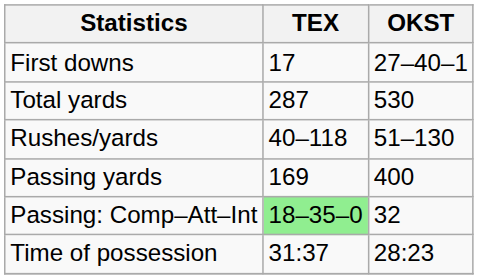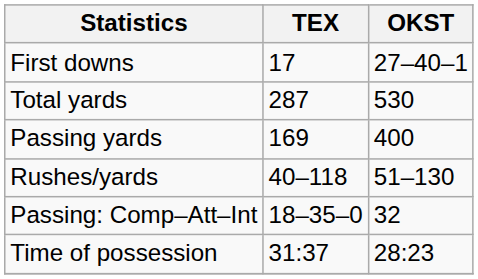rows swapped: (84, 138) <-> (86, 177)
(316, 215) lightgreen background -> (316, 215) no background
